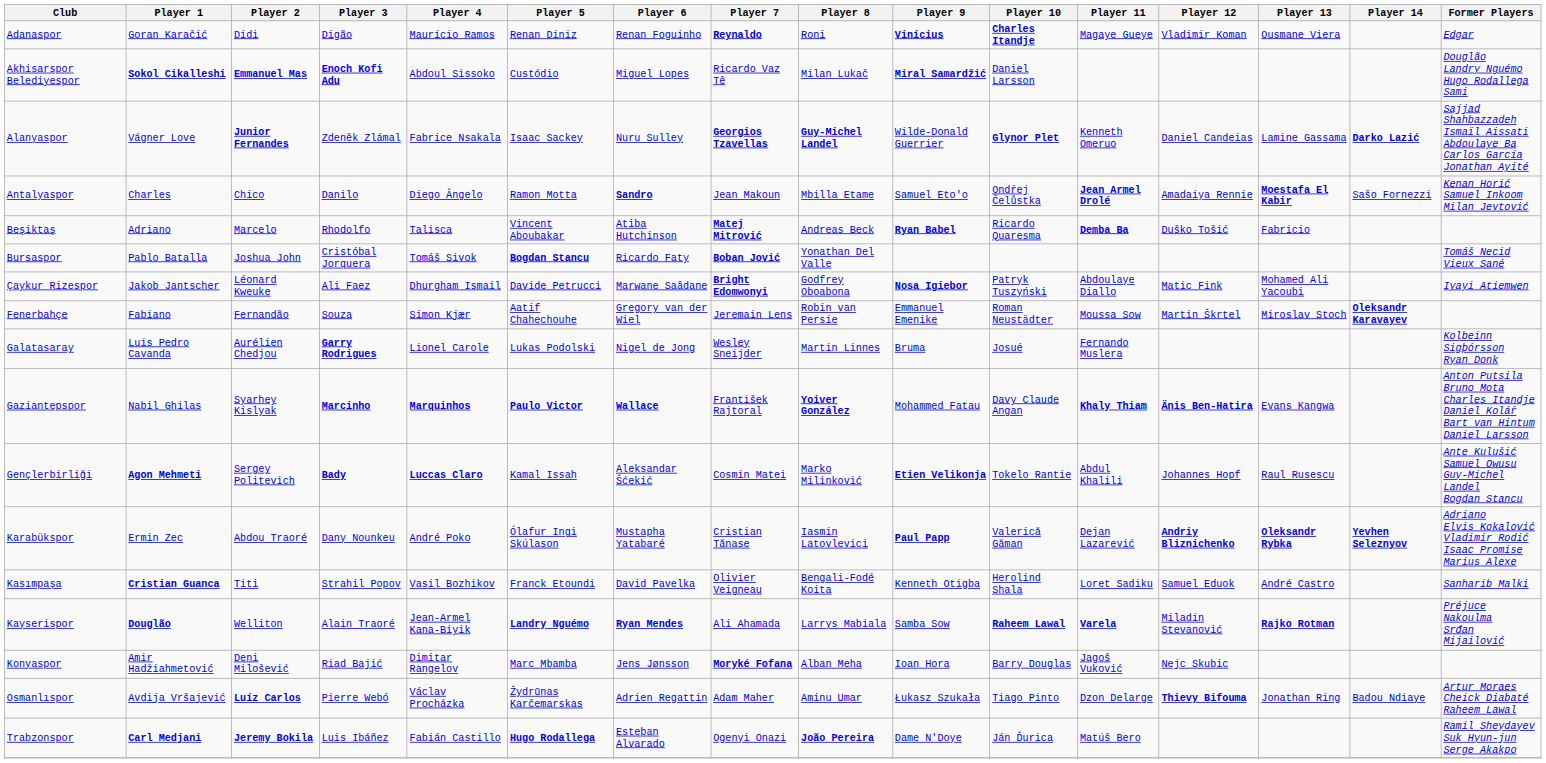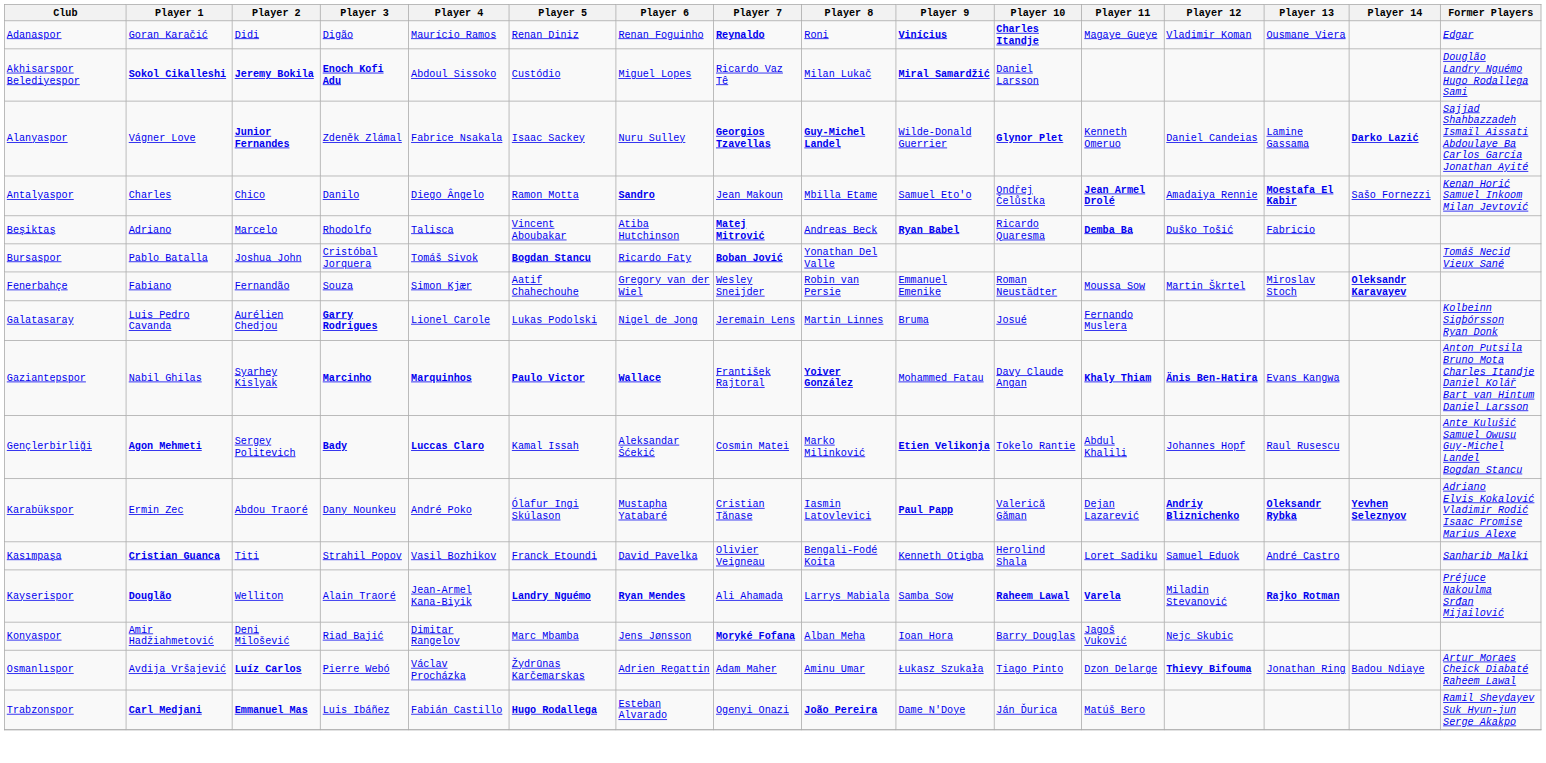(271, 75) Emmanuel Mas -> (274, 75) Jeremy Bokila
- row: (52, 286)
(753, 315) Jeremain Lens -> (740, 286) Wesley Sneijder
(738, 349) Wesley Sneijder -> (756, 320) Jeremain Lens
(274, 738) Jeremy Bokila -> (271, 710) Emmanuel Mas
